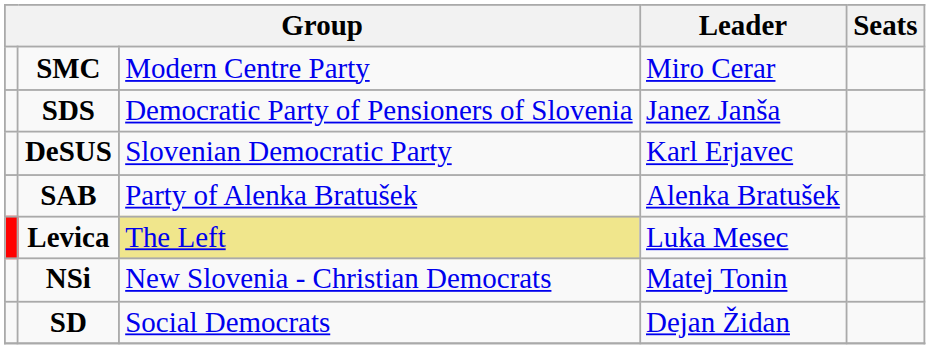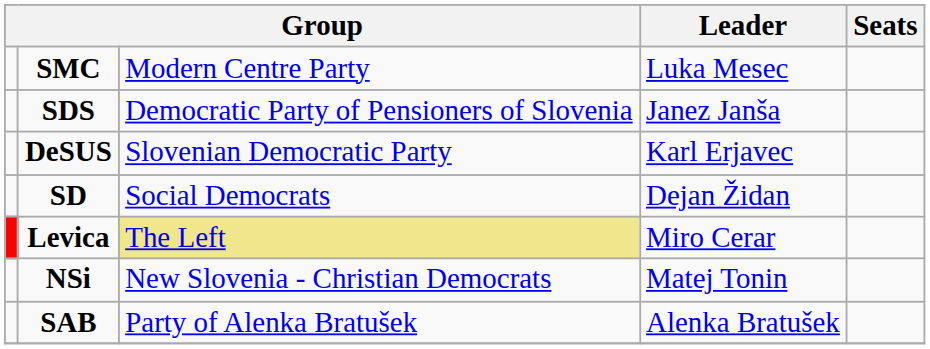(711, 67) Miro Cerar -> (717, 67) Luka Mesec
rows swapped: (68, 321) <-> (68, 194)
(717, 237) Luka Mesec -> (711, 237) Miro Cerar
